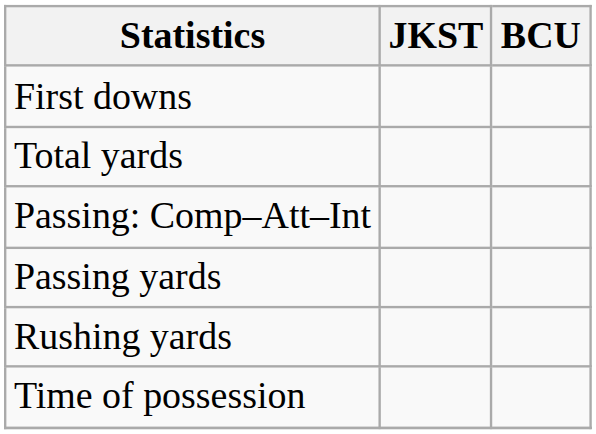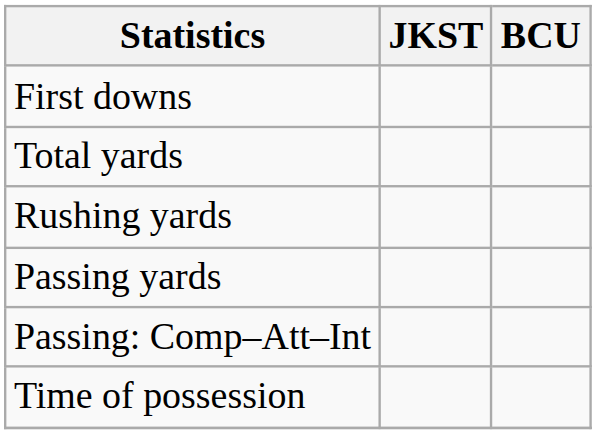rows swapped: (123, 336) <-> (192, 215)
